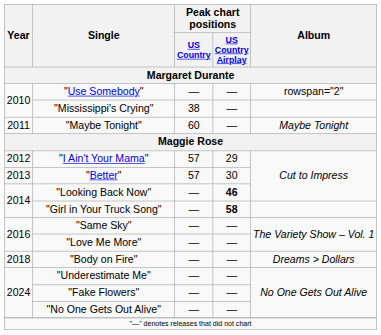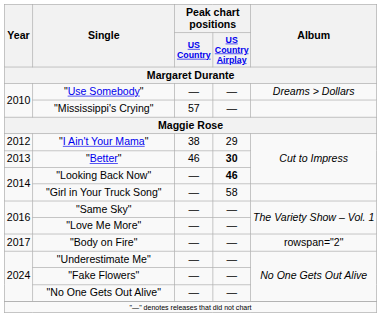(314, 92) rowspan="2" -> (314, 92) Dreams > Dollars
(194, 108) 38 -> (194, 108) 57
- row: (104, 125)
(194, 159) 57 -> (194, 142) 38
(194, 175) 57 -> (194, 159) 46
(232, 175) normal -> (232, 159) bold
(232, 209) bold -> (232, 192) normal
(19, 259) 2018 -> (19, 242) 2017
(314, 259) Dreams > Dollars -> (314, 242) rowspan="2"
